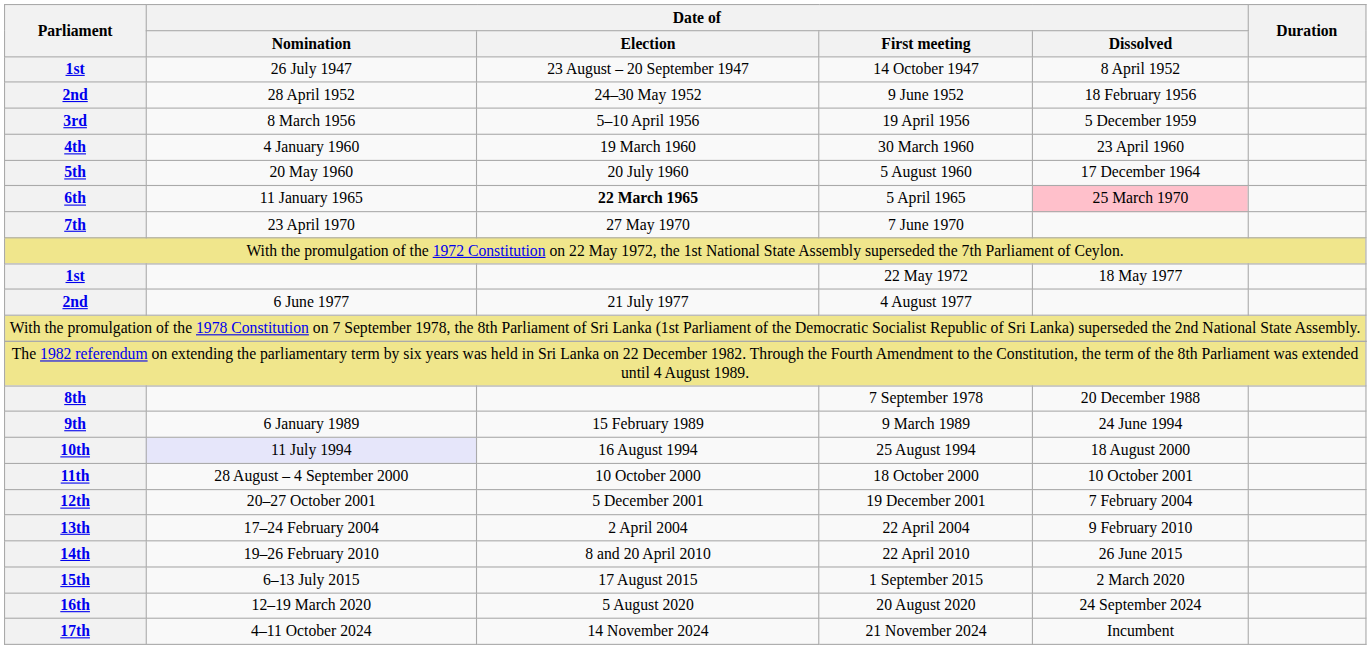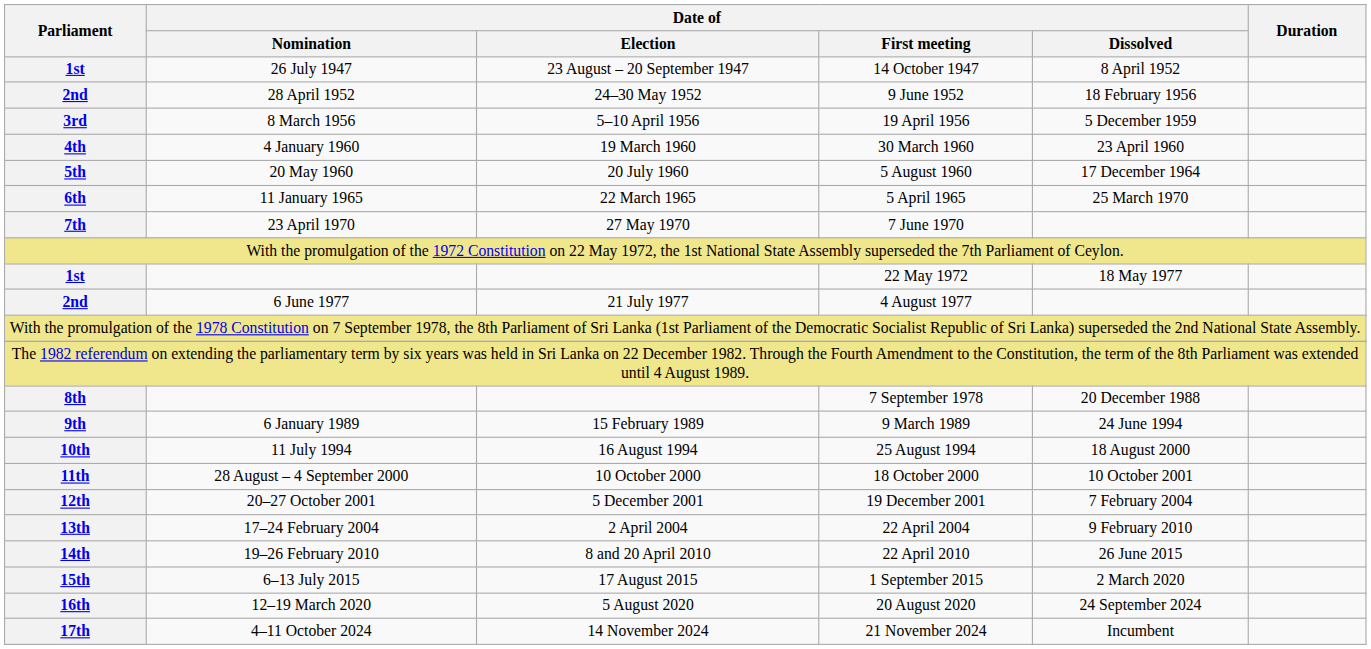(648, 199) bold -> (648, 199) normal
(1140, 199) pink background -> (1140, 199) no background
(311, 450) lavender background -> (311, 450) no background
